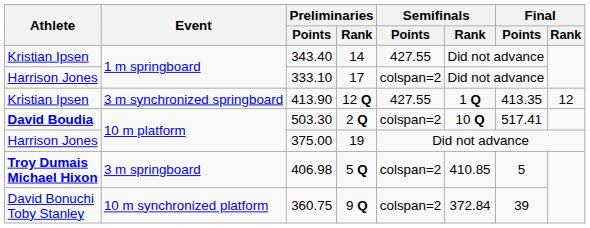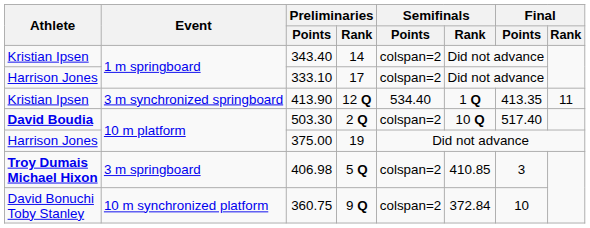(411, 57) 427.55 -> (411, 57) colspan=2
(411, 99) 427.55 -> (411, 99) 534.40
(566, 99) 12 -> (566, 99) 11
(522, 120) 517.41 -> (522, 120) 517.40
(522, 170) 5 -> (522, 170) 3
(522, 206) 39 -> (522, 206) 10
